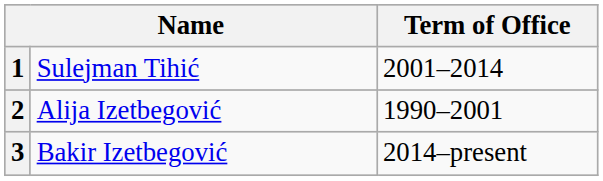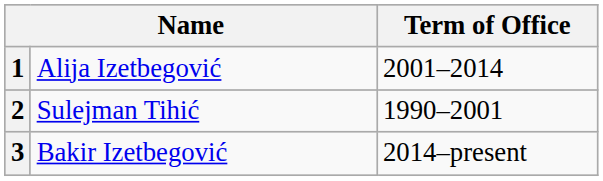(118, 68) Sulejman Tihić -> (129, 68) Alija Izetbegović
(129, 110) Alija Izetbegović -> (118, 110) Sulejman Tihić
